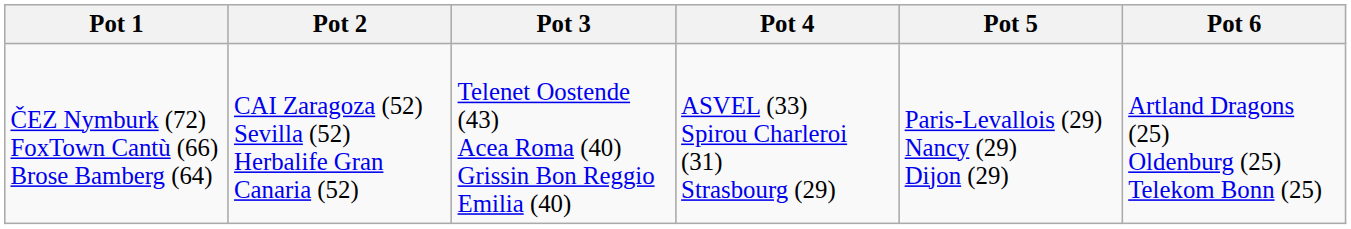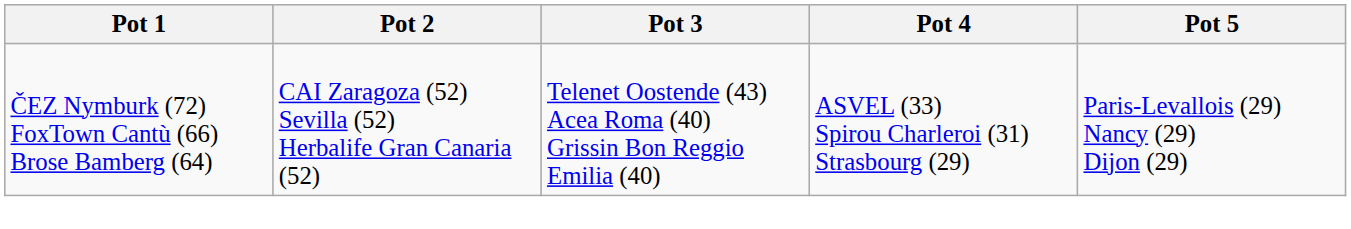- column: (1234, 24)
